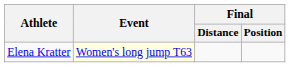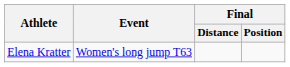(134, 52) lightyellow background -> (134, 52) no background
